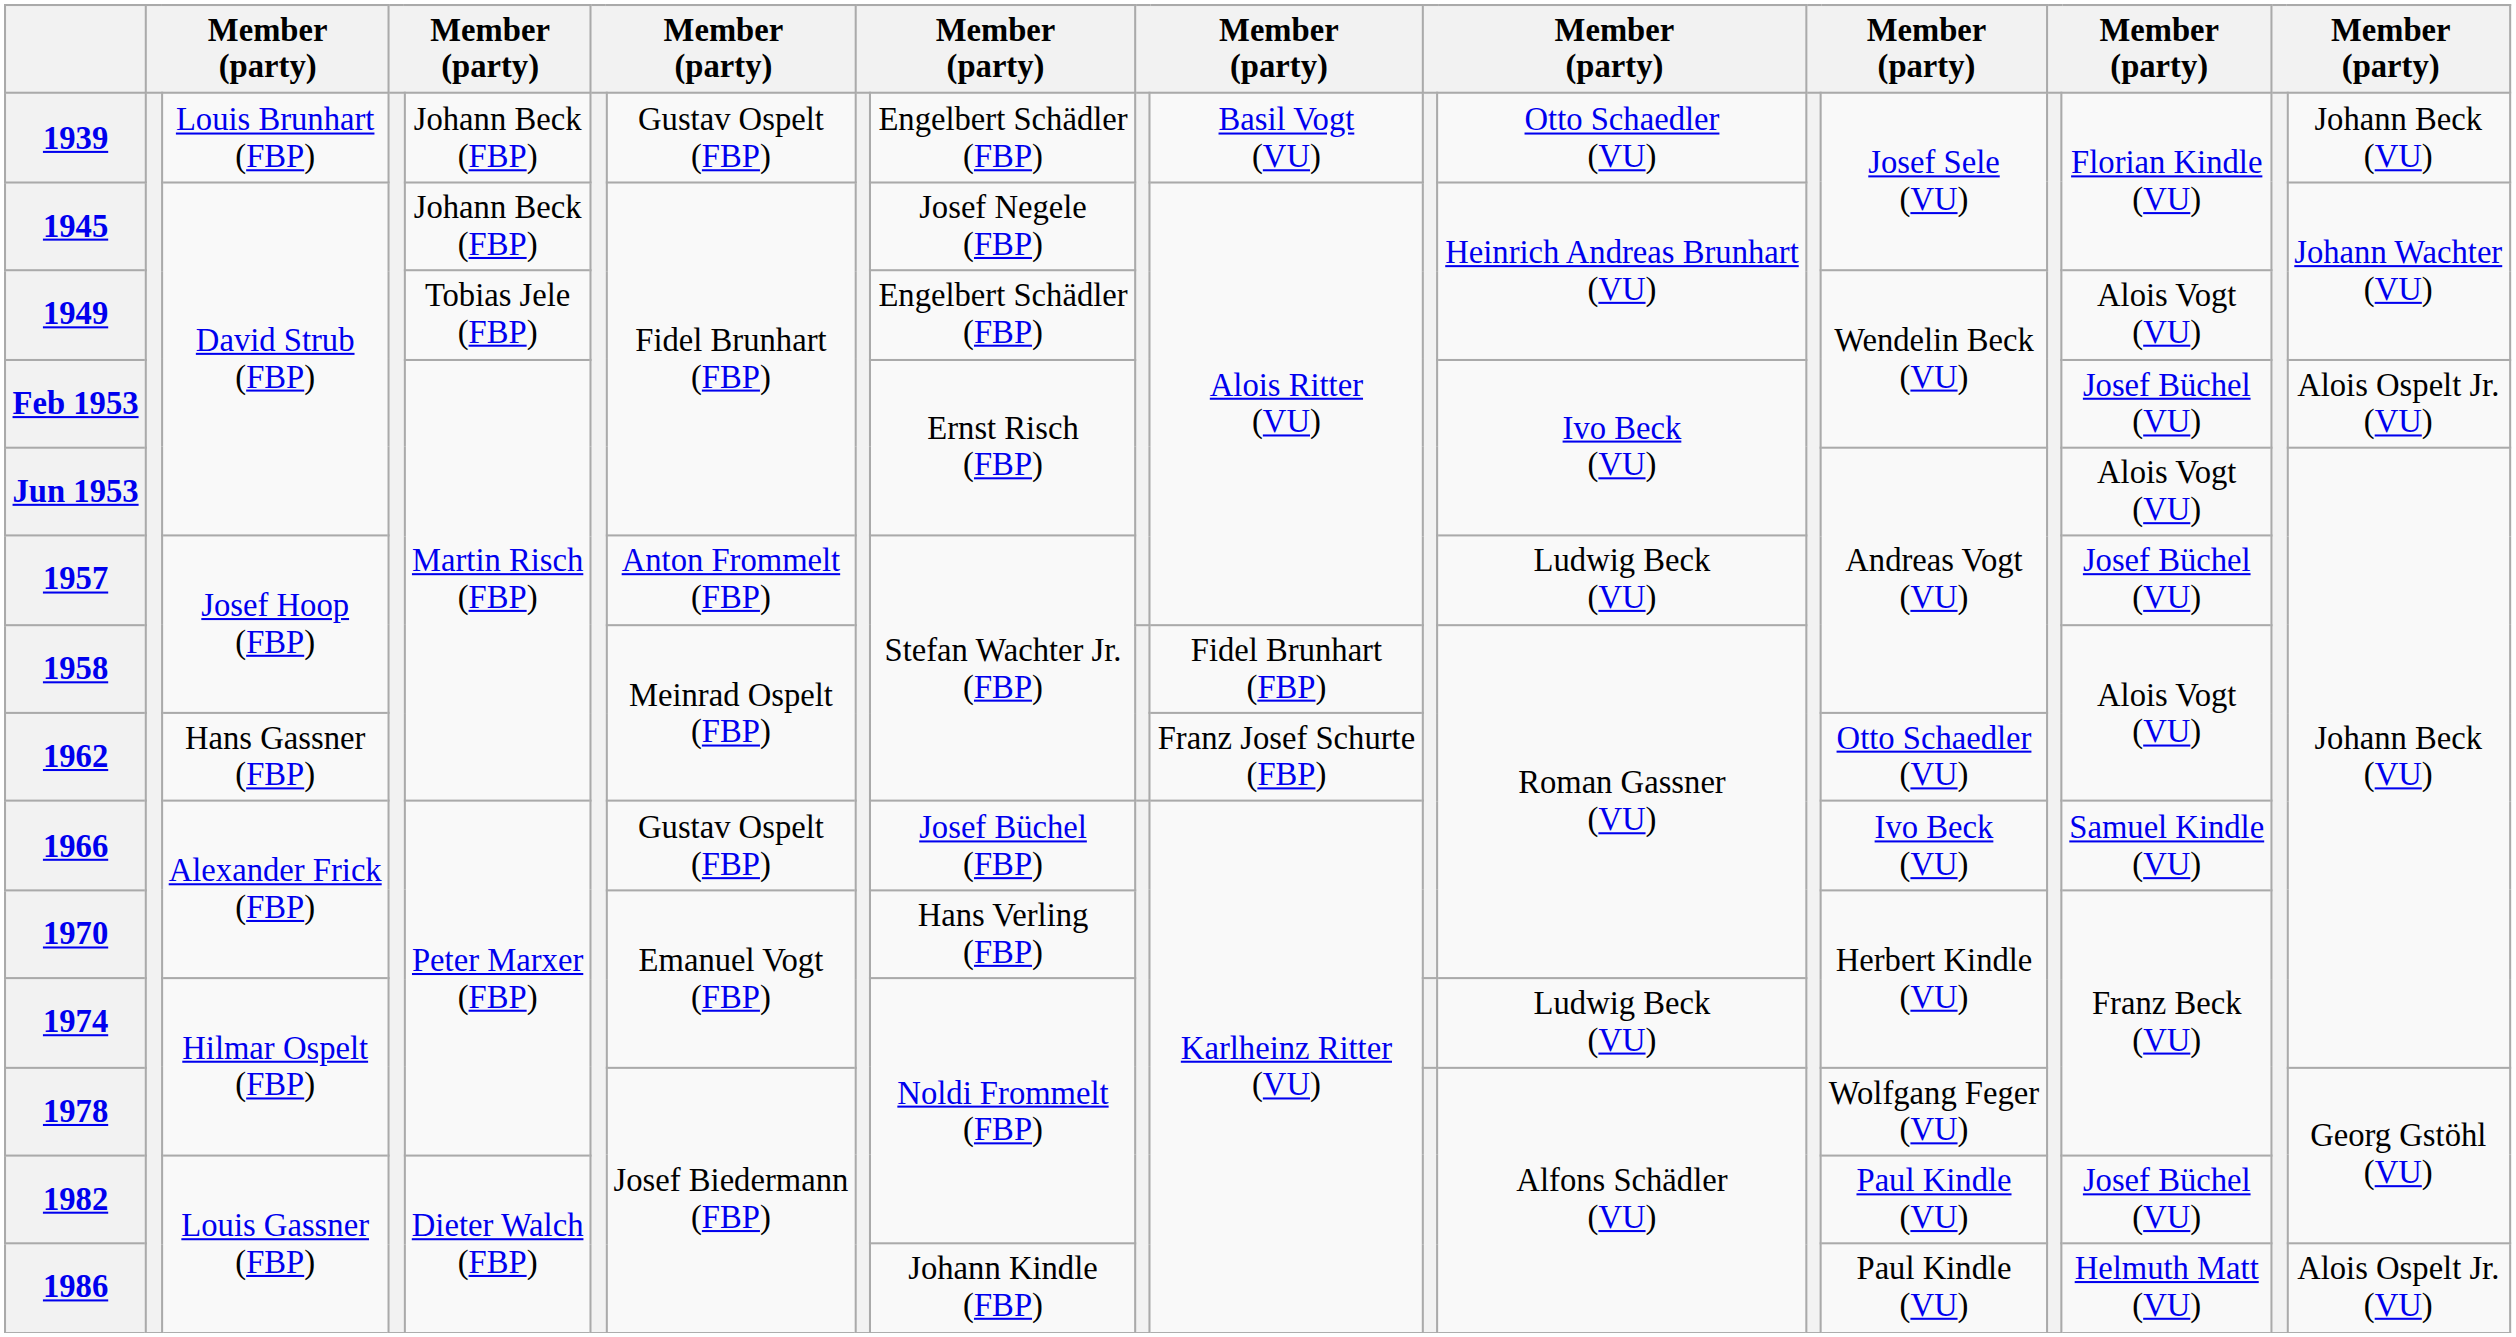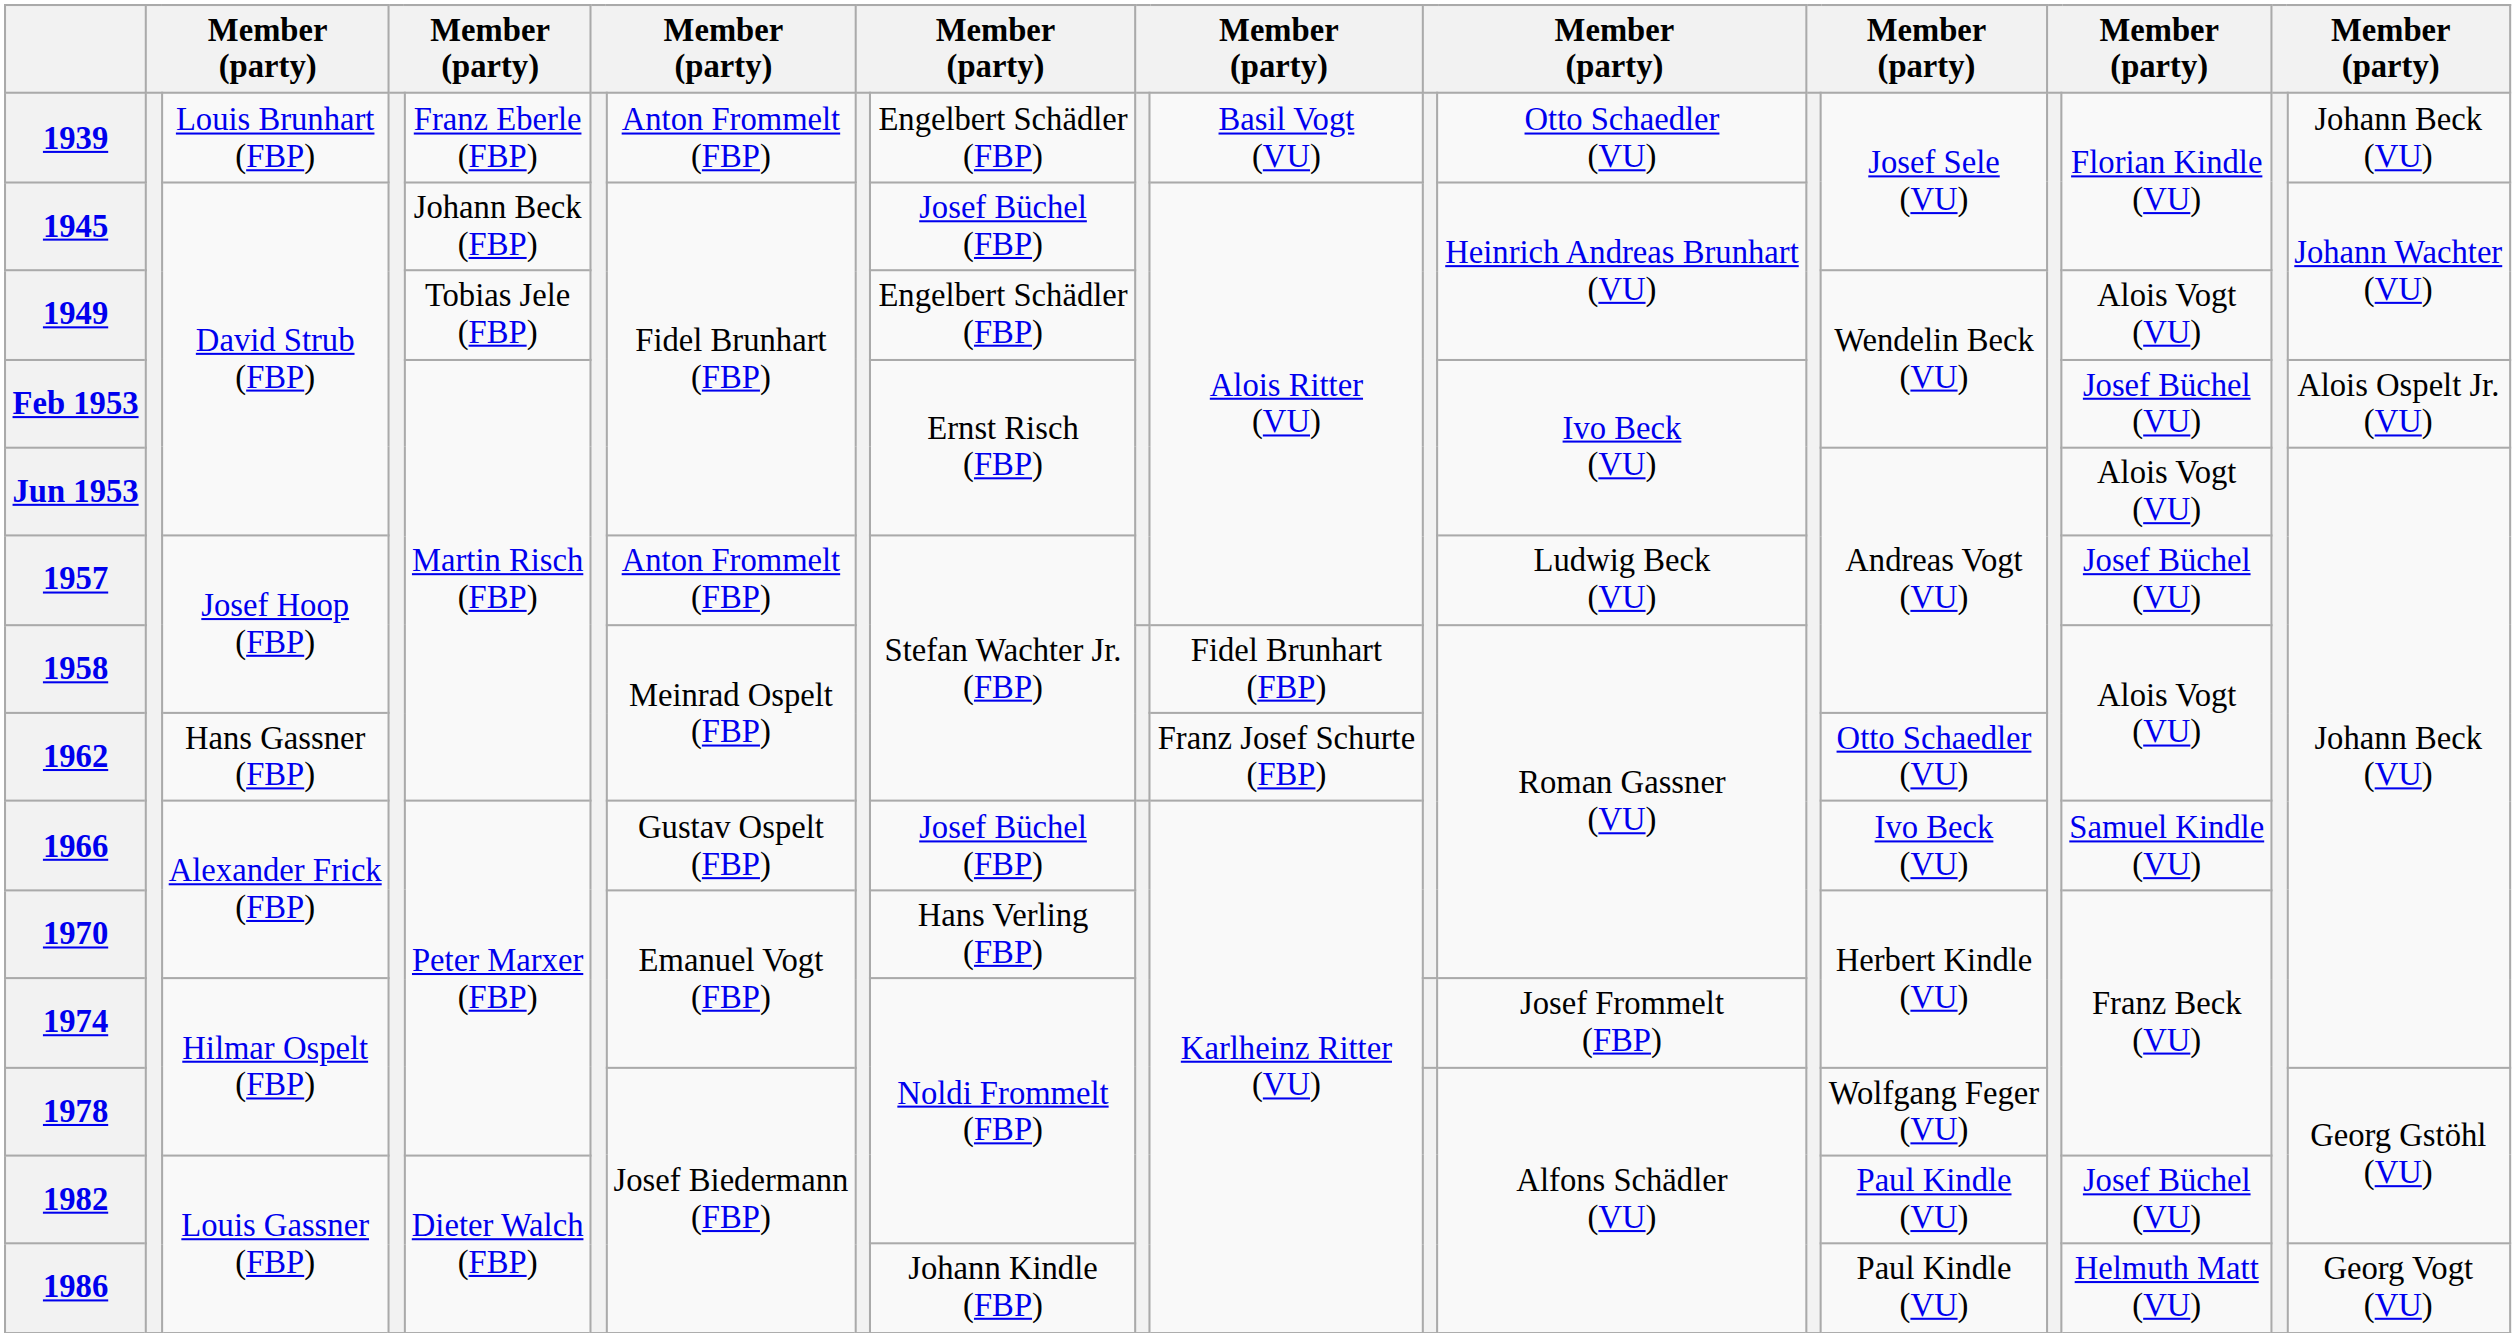(498, 137) Johann Beck (FBP) -> (498, 137) Franz Eberle (FBP)
(731, 137) Gustav Ospelt (FBP) -> (731, 137) Anton Frommelt (FBP)
(1003, 225) Josef Negele (FBP) -> (1003, 225) Josef Büchel (FBP)
(1622, 1022) Ludwig Beck (VU) -> (1622, 1022) Josef Frommelt (FBP)
(2398, 1287) Alois Ospelt Jr. (VU) -> (2398, 1287) Georg Vogt (VU)
